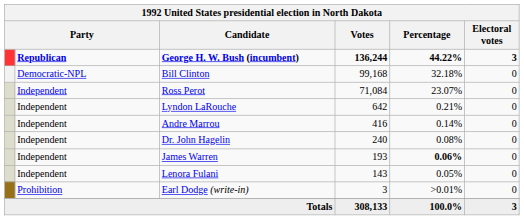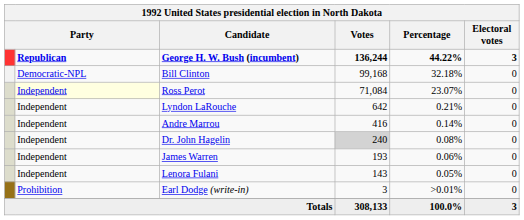(42, 91) no background -> (42, 91) lightyellow background
(380, 140) no background -> (380, 140) lightgrey background
(448, 157) bold -> (449, 157) normal
